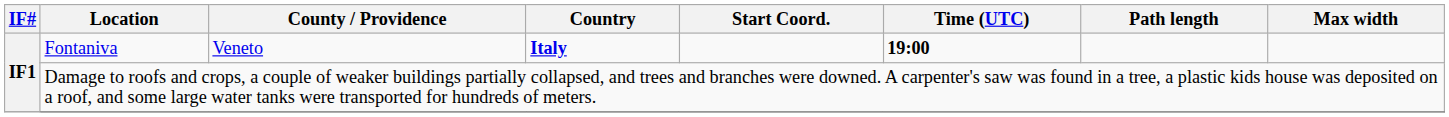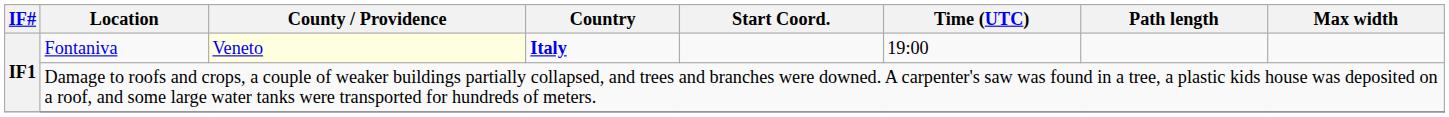(238, 47) no background -> (238, 47) lightyellow background
(908, 47) bold -> (908, 47) normal
